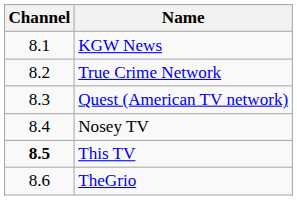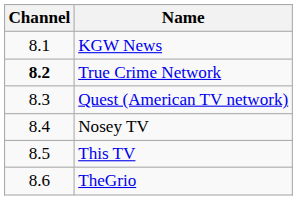(39, 72) normal -> (39, 72) bold
(39, 153) bold -> (39, 153) normal
